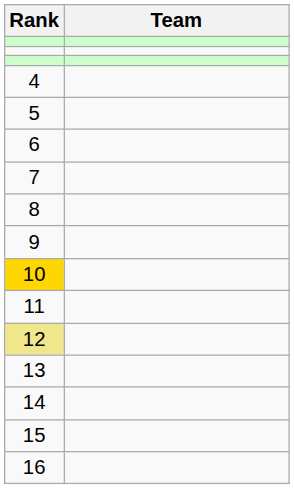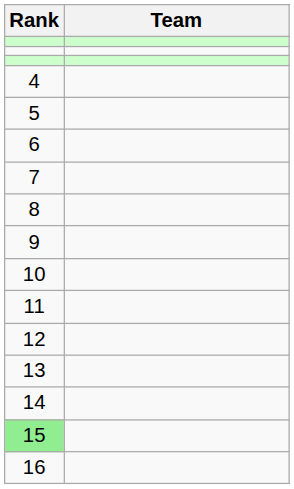(34, 274) gold background -> (34, 274) no background
(34, 338) khaki background -> (34, 338) no background
(34, 435) no background -> (34, 435) lightgreen background
